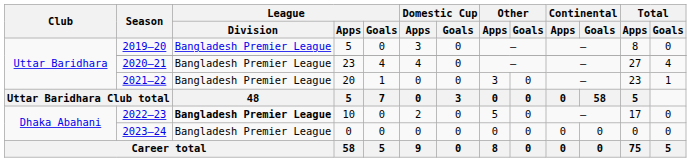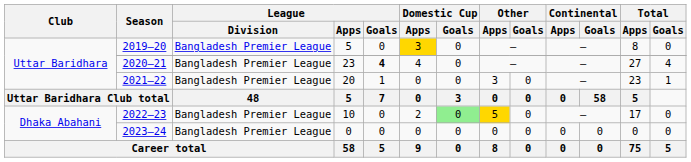(418, 47) no background -> (418, 47) gold background
(382, 64) normal -> (382, 64) bold
(253, 115) bold -> (253, 115) normal
(458, 115) no background -> (458, 115) lightgreen background
(495, 115) no background -> (495, 115) gold background
